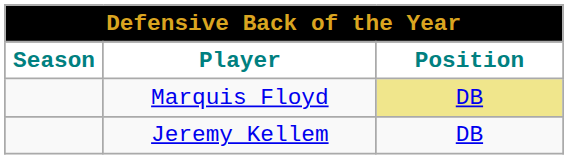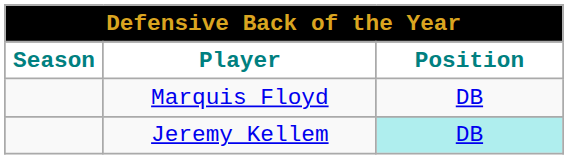(469, 98) khaki background -> (469, 98) no background
(469, 135) no background -> (469, 135) paleturquoise background
